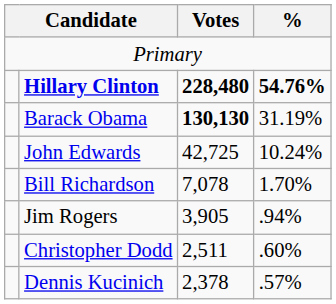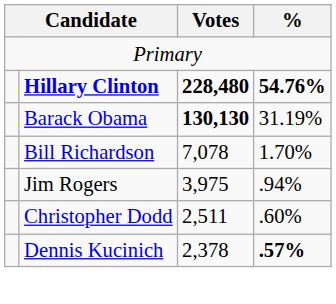- row: (82, 151)
(205, 217) 3,905 -> (205, 184) 3,975
(280, 282) normal -> (282, 250) bold
